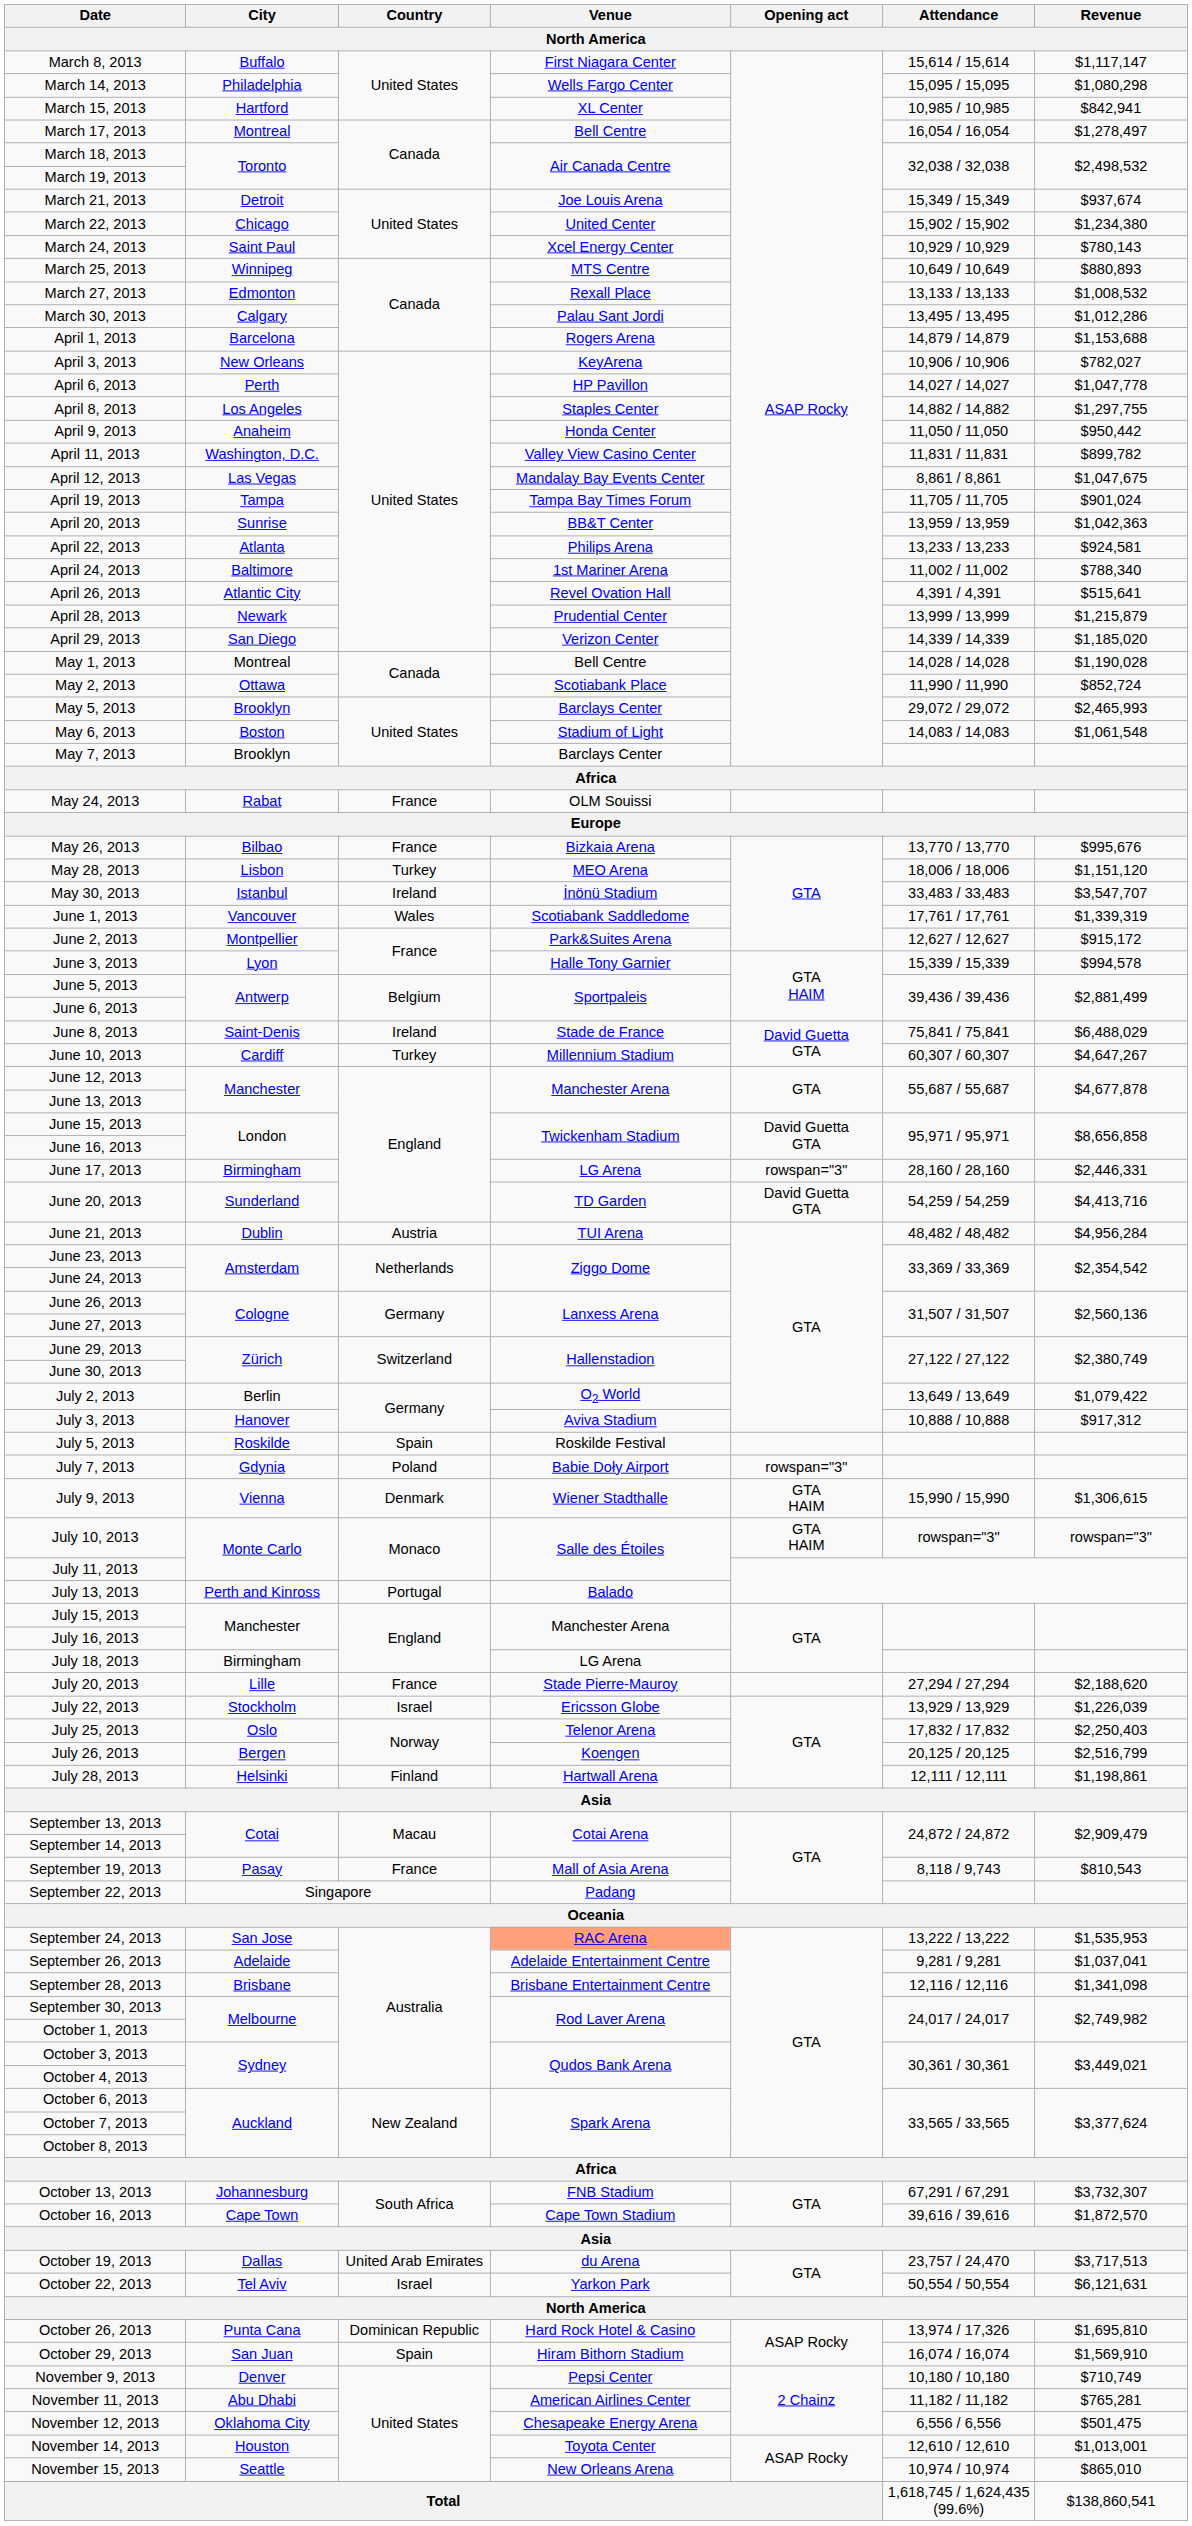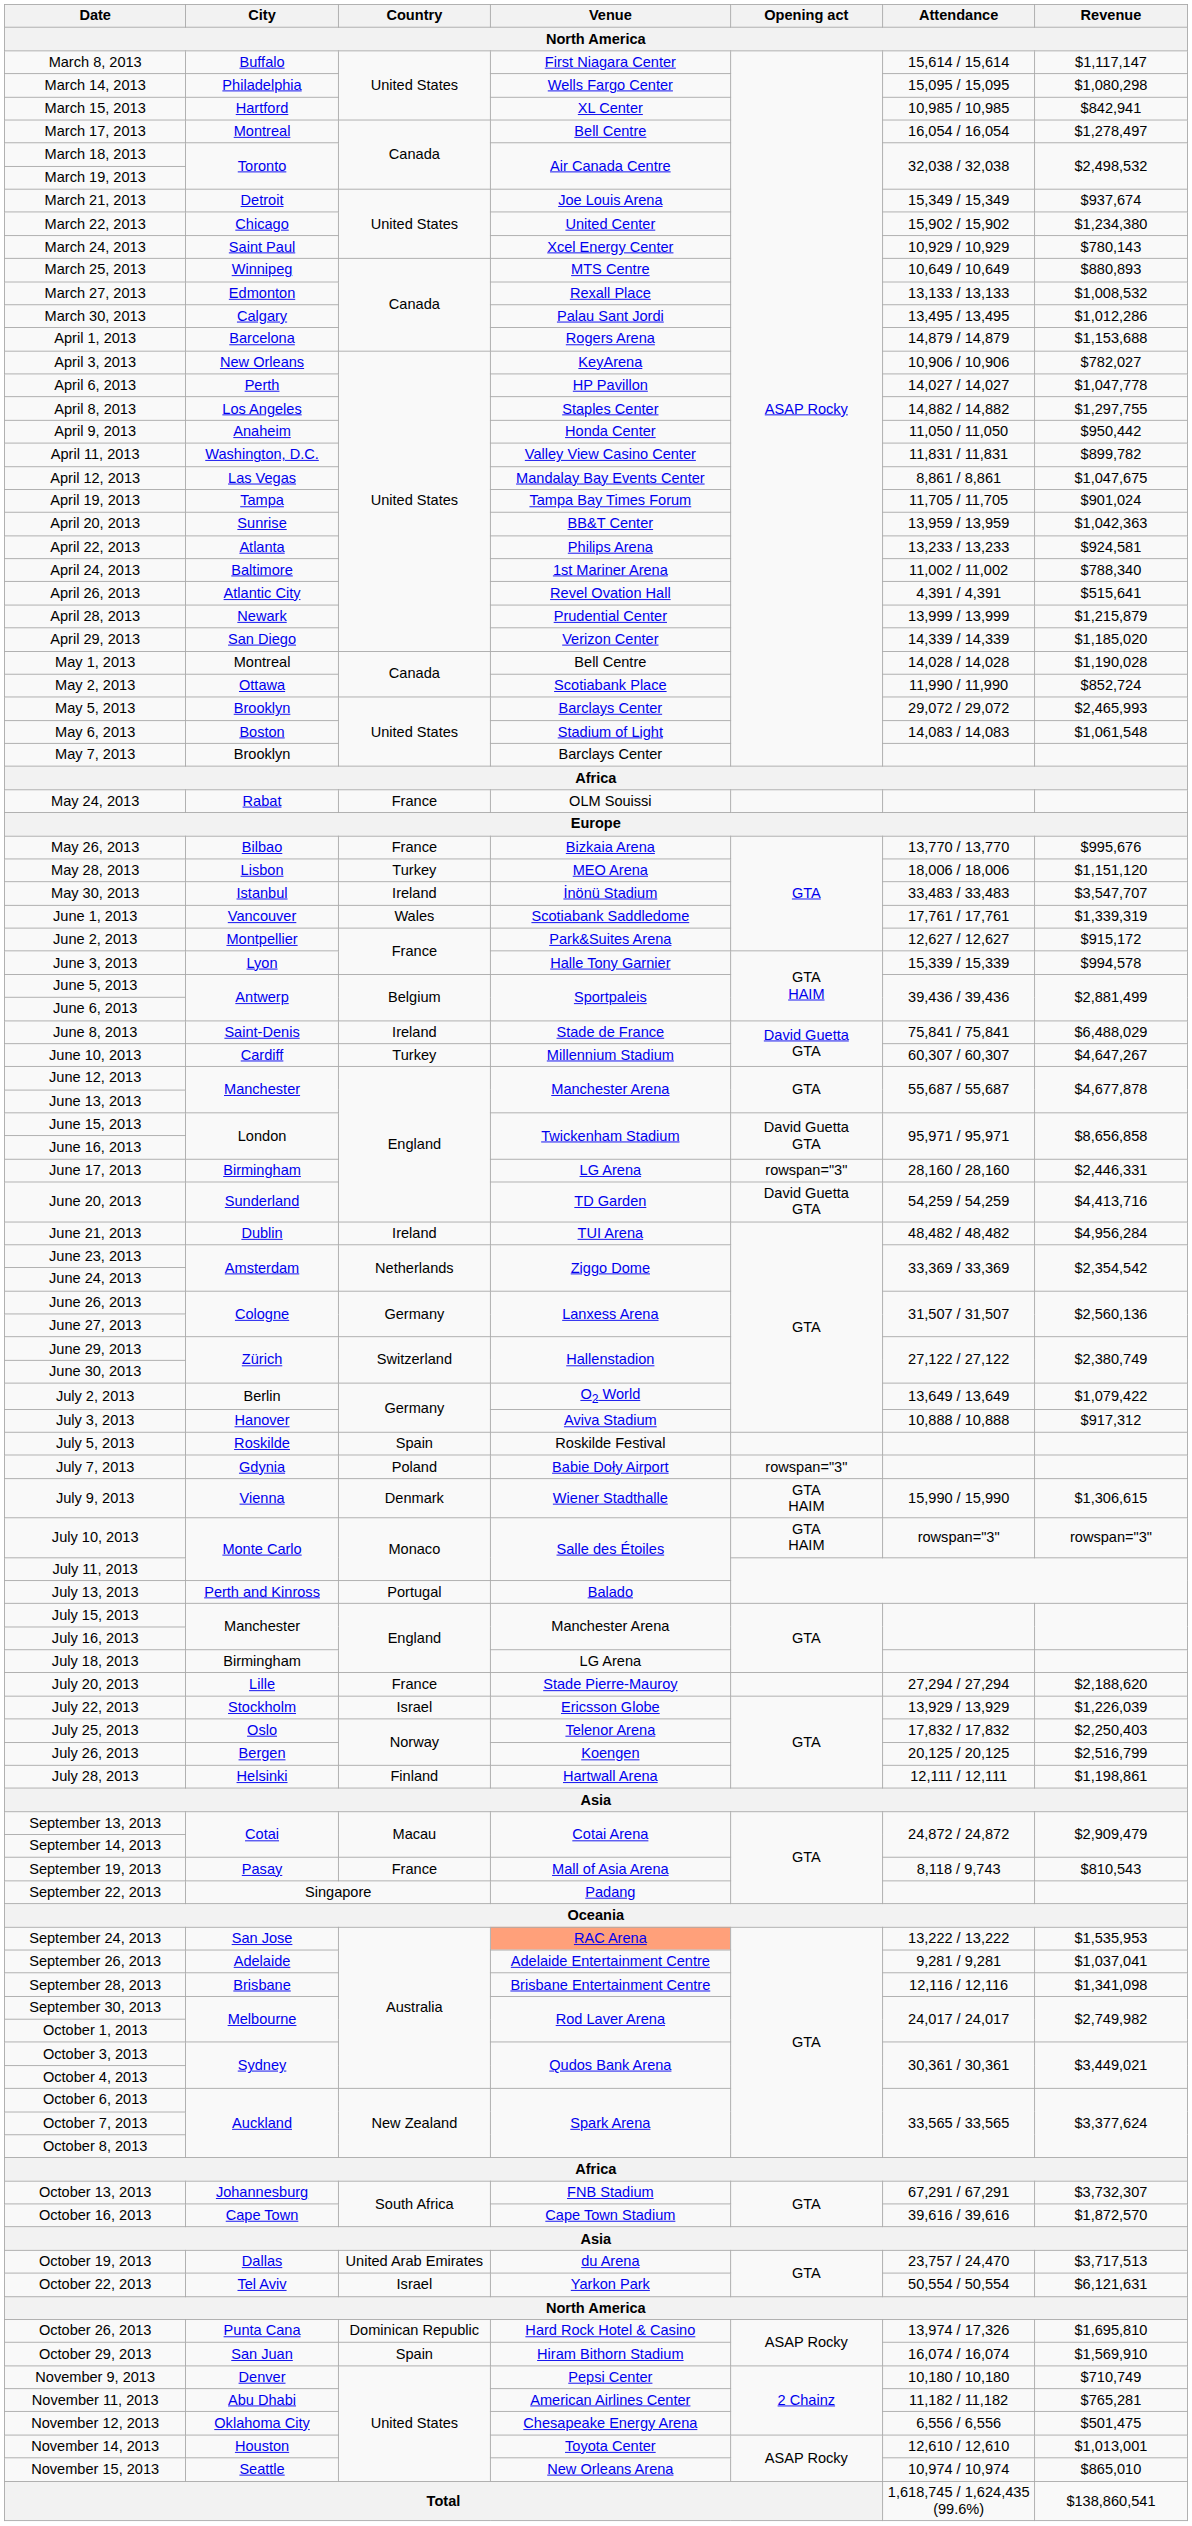(414, 1233) Austria -> (414, 1233) Ireland
